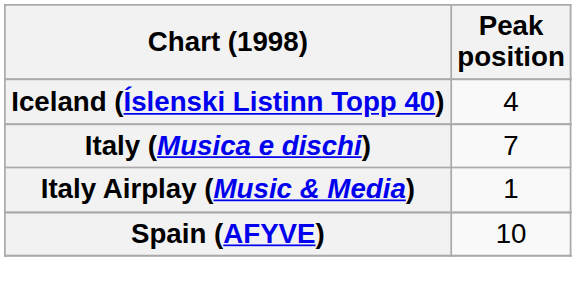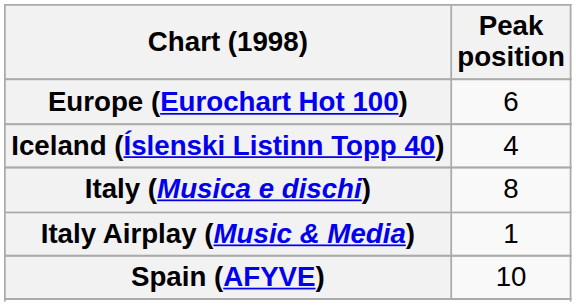+ row: (228, 101)
(511, 145) 7 -> (511, 189) 8
